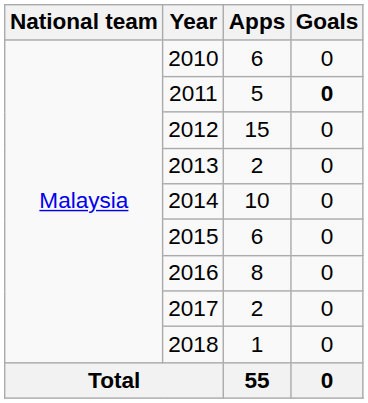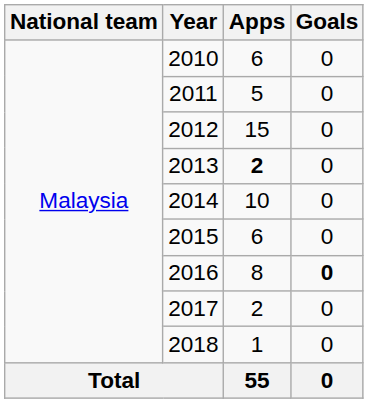(327, 93) bold -> (327, 93) normal
(257, 165) normal -> (257, 165) bold
(327, 272) normal -> (327, 272) bold
